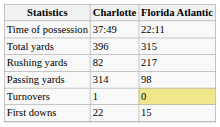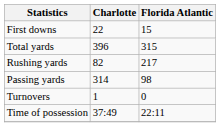rows swapped: (32, 113) <-> (47, 29)
(144, 96) khaki background -> (144, 96) no background
